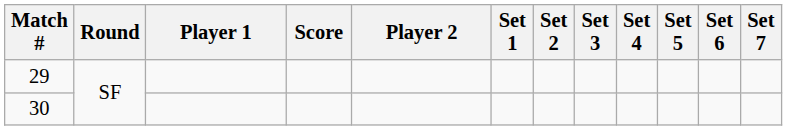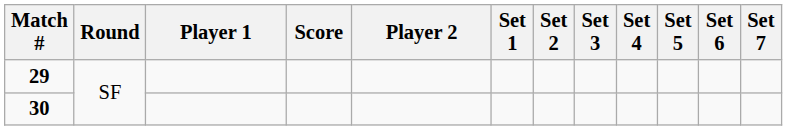(39, 76) normal -> (39, 76) bold
(39, 108) normal -> (39, 108) bold
